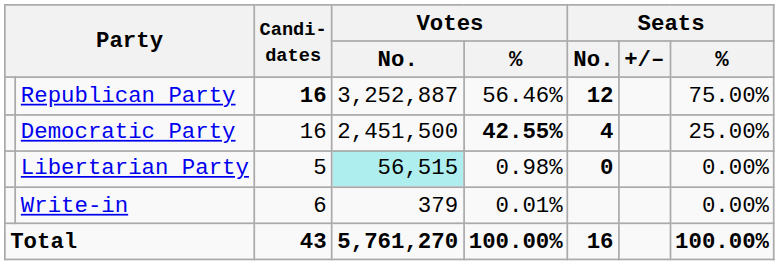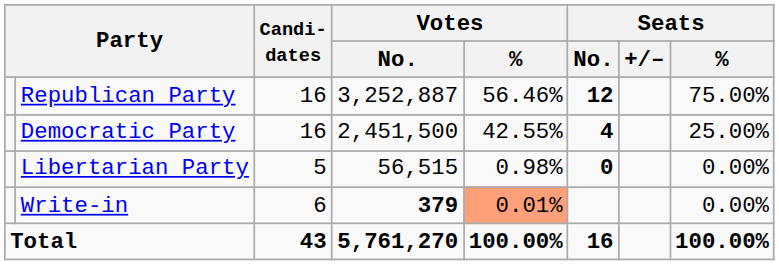(313, 96) bold -> (313, 96) normal
(522, 132) bold -> (522, 132) normal
(418, 169) paleturquoise background -> (418, 169) no background
(438, 205) normal -> (438, 205) bold
(529, 205) no background -> (529, 205) lightsalmon background
